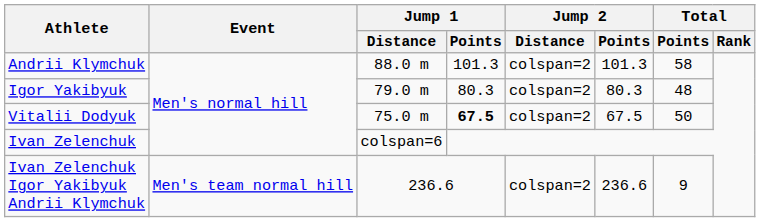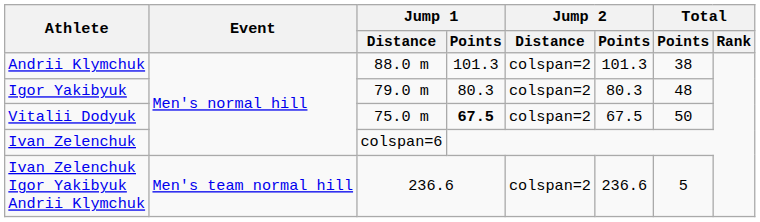(683, 65) 58 -> (683, 65) 38
(683, 186) 9 -> (683, 186) 5
